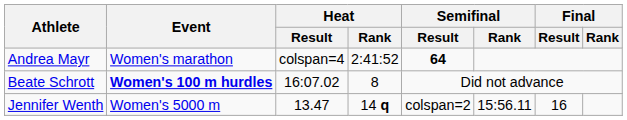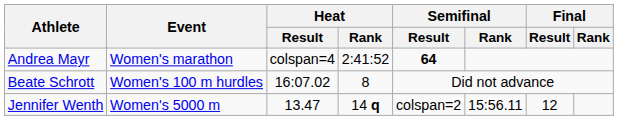(191, 82) bold -> (187, 82) normal
(559, 105) 16 -> (550, 105) 12
